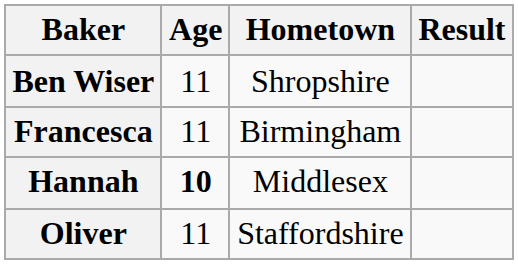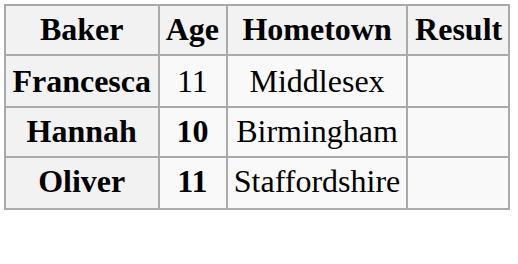- row: (83, 80)
(320, 131) Birmingham -> (317, 80) Middlesex
(320, 182) Middlesex -> (317, 131) Birmingham
(196, 232) normal -> (192, 182) bold
